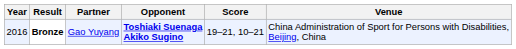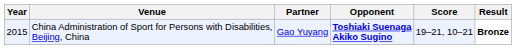columns swapped: (389, 12) <-> (48, 12)
(17, 32) 2016 -> (17, 32) 2015
